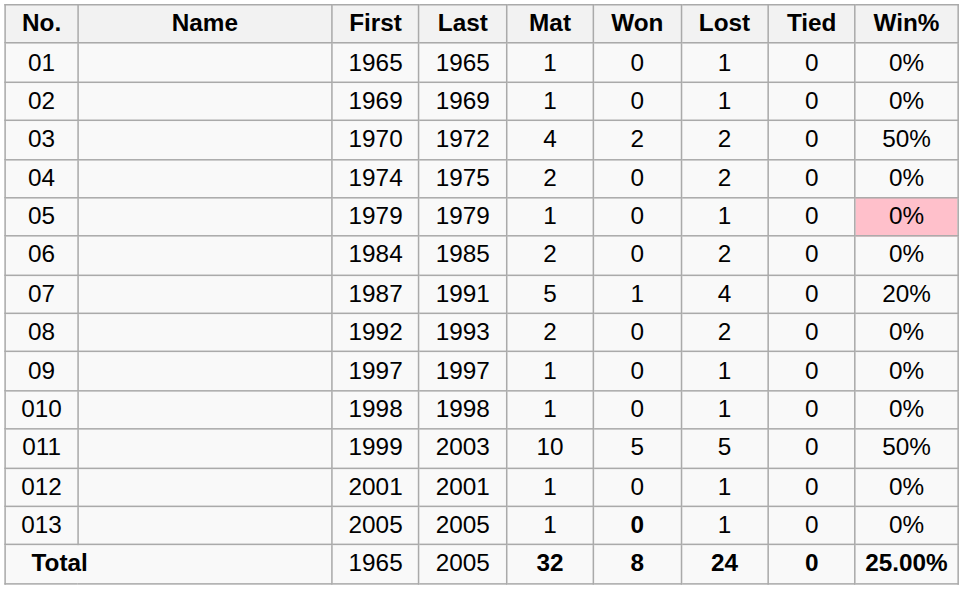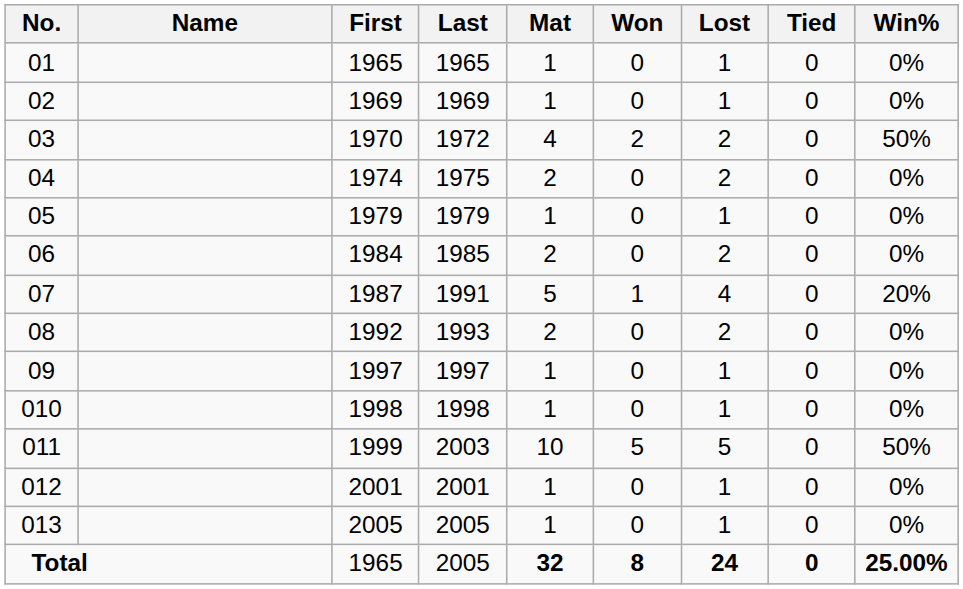(906, 216) pink background -> (906, 216) no background
(637, 525) bold -> (637, 525) normal
